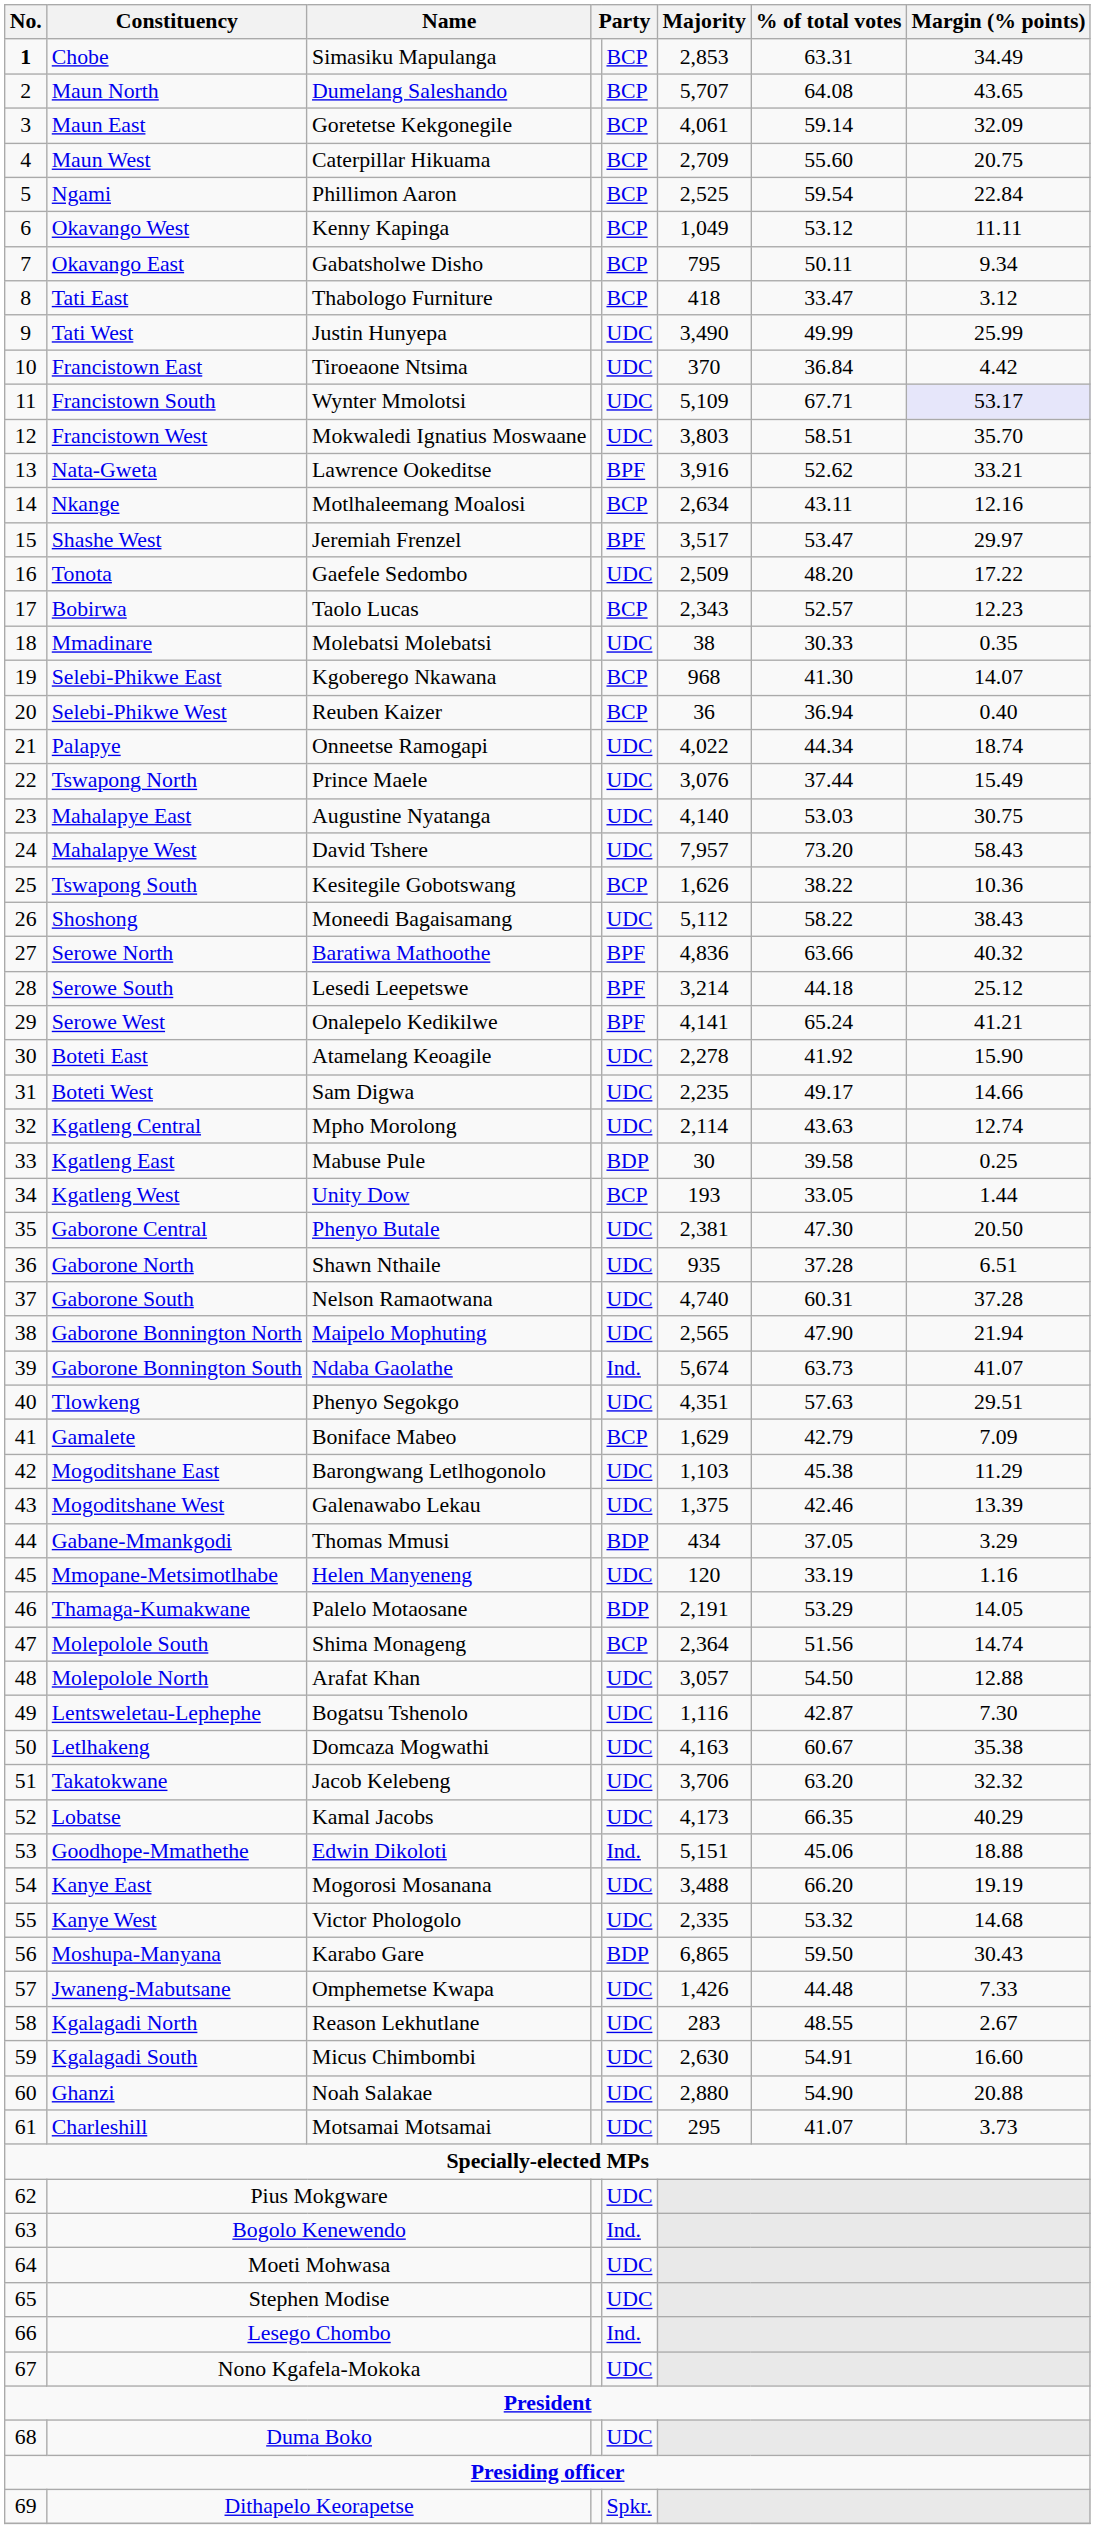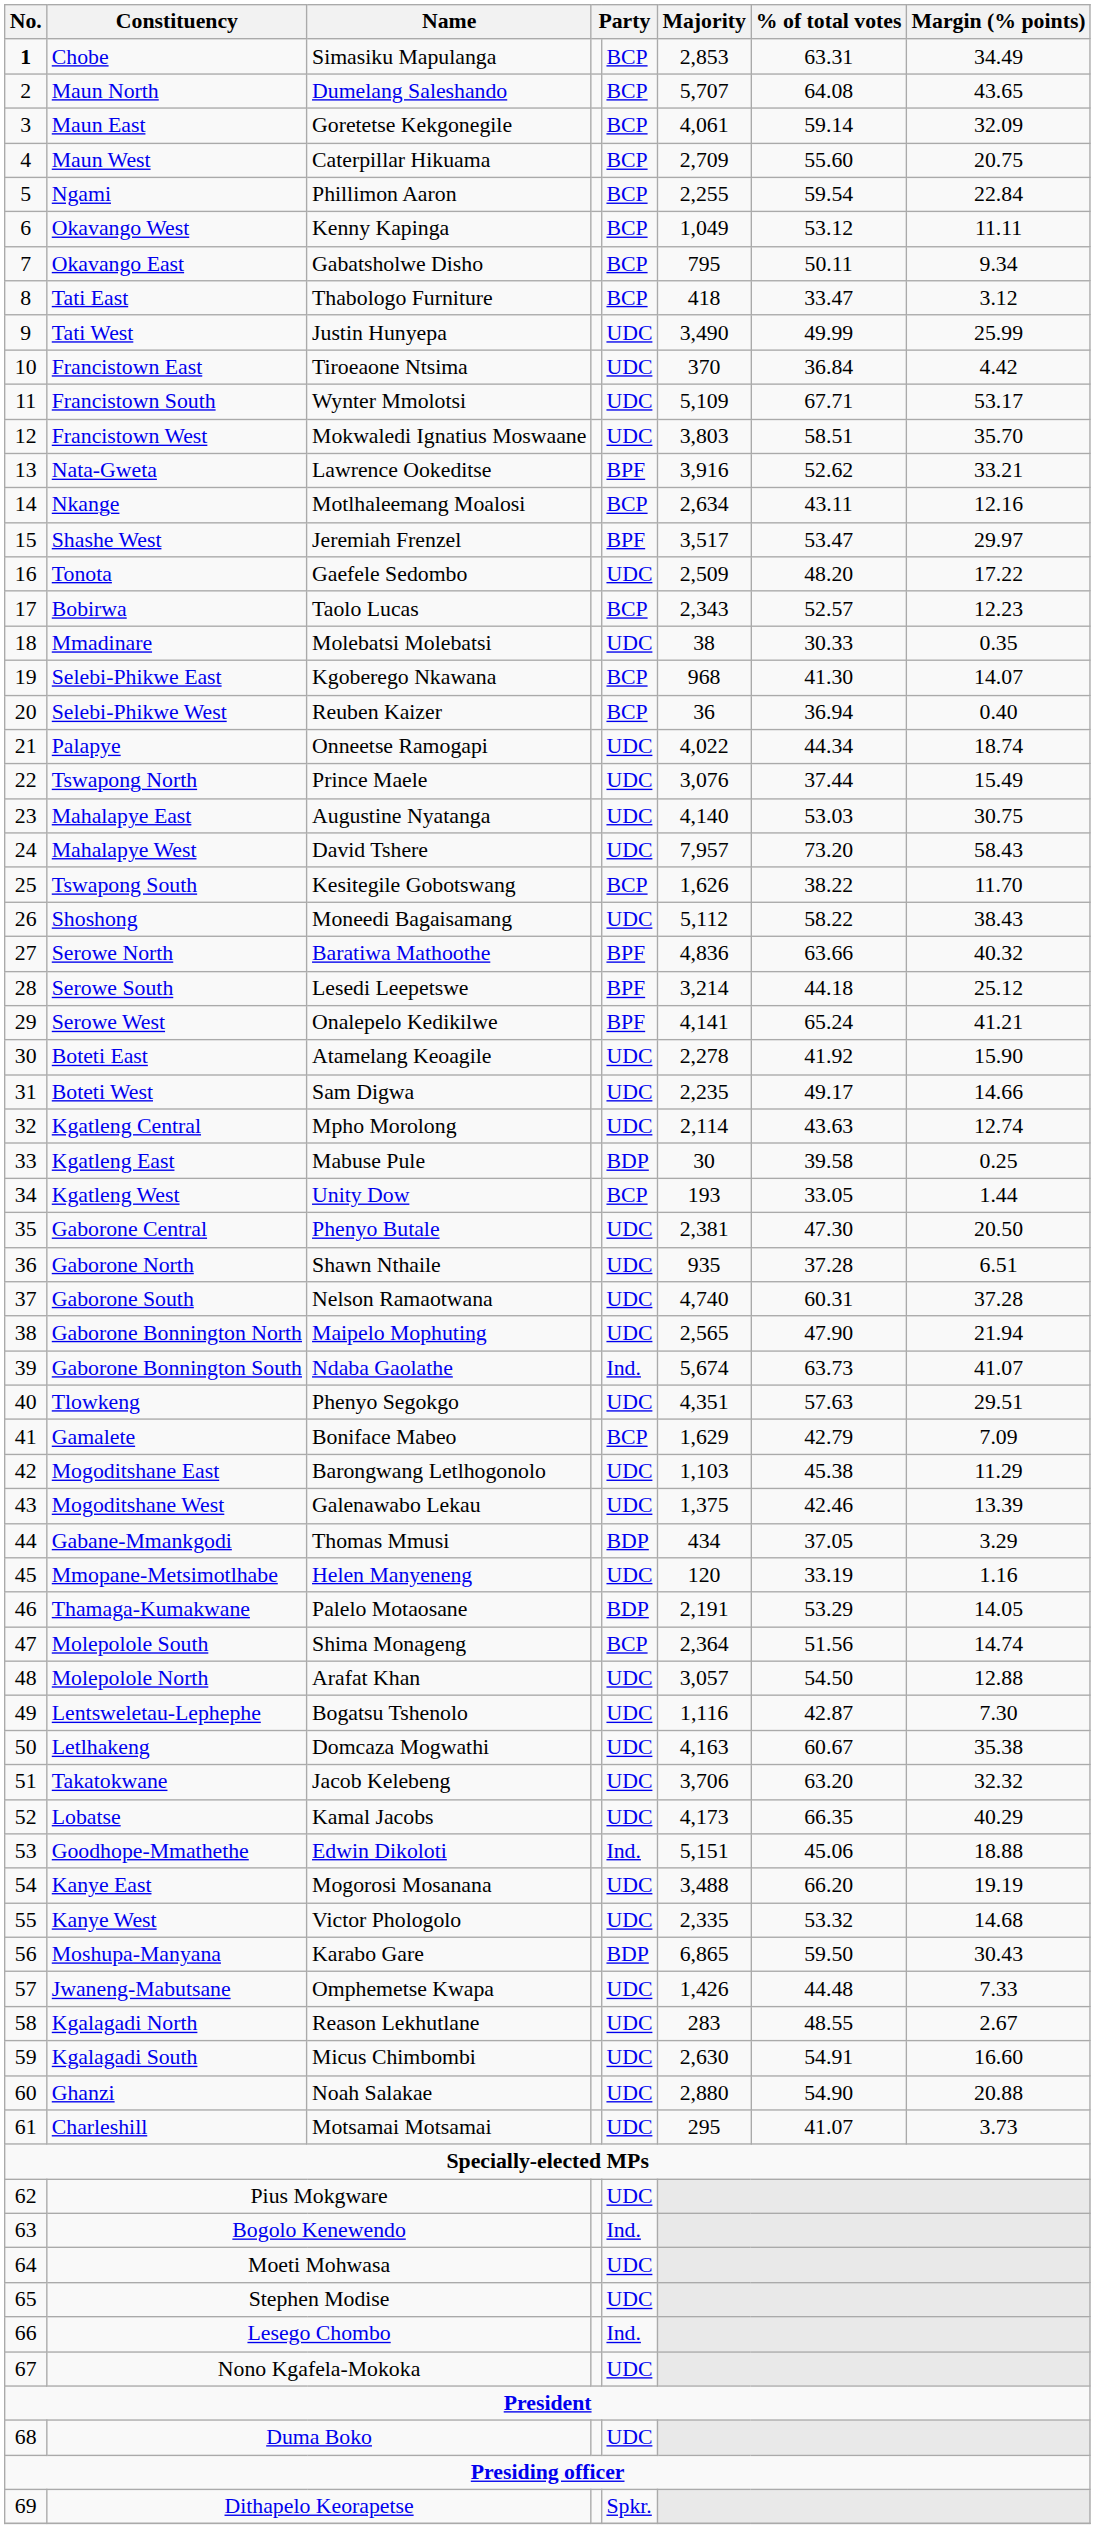(704, 194) 2,525 -> (704, 194) 2,255
(999, 401) lavender background -> (999, 401) no background
(999, 884) 10.36 -> (999, 884) 11.70
